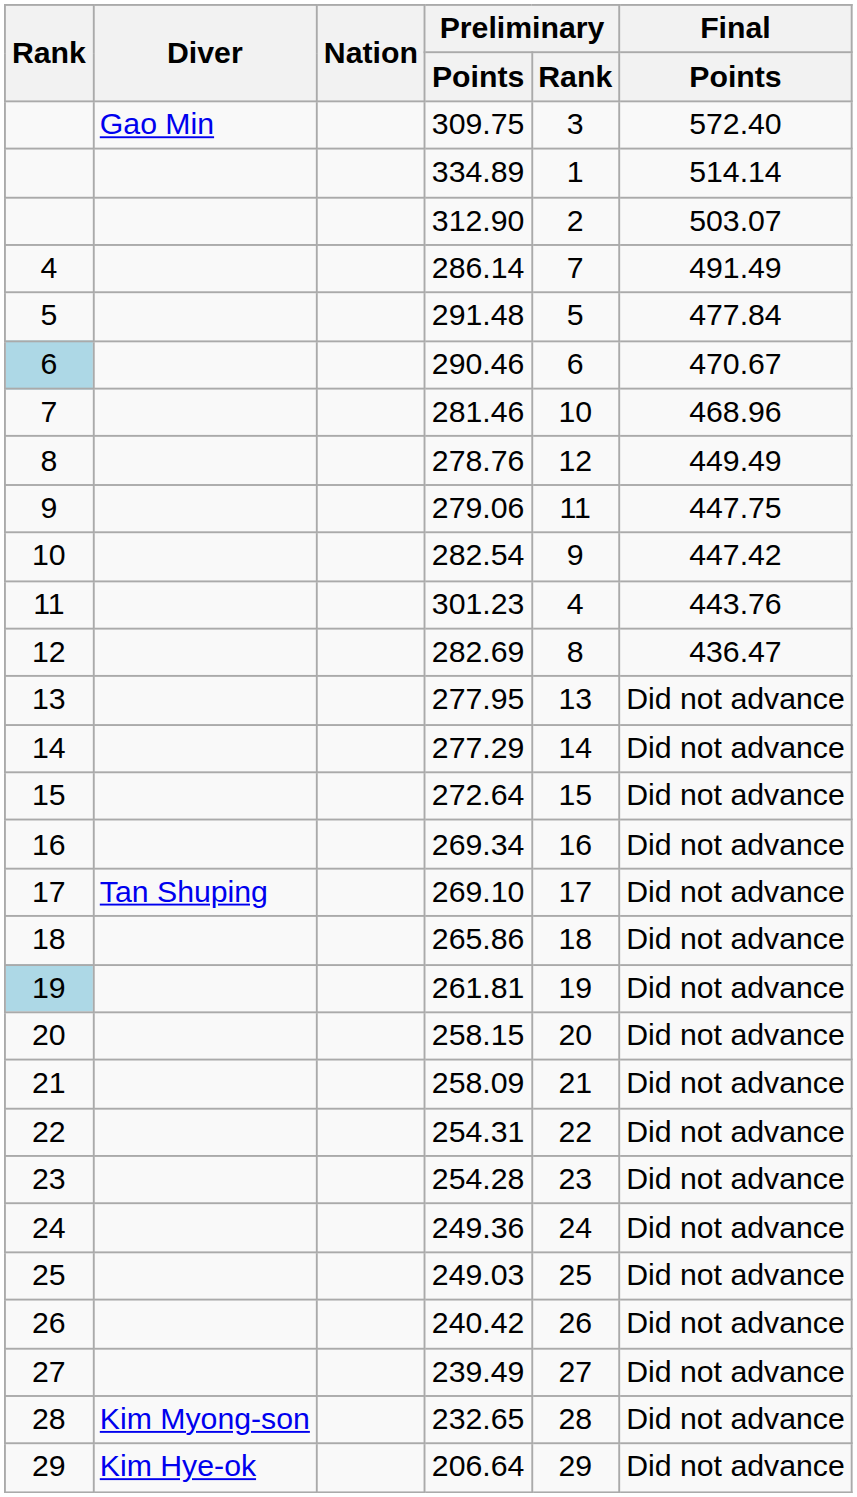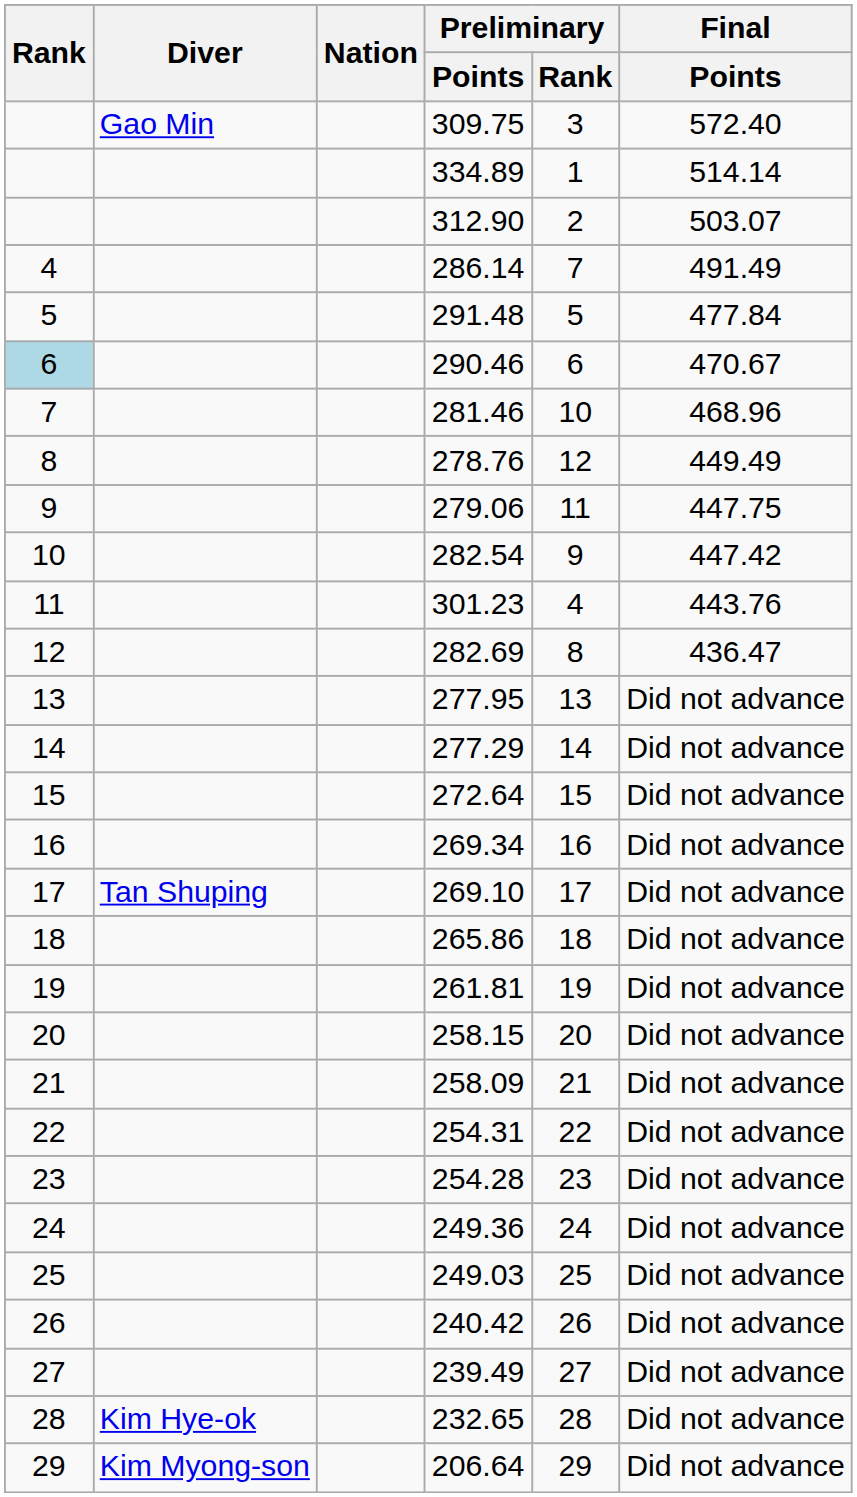(49, 987) lightblue background -> (49, 987) no background
(205, 1419) Kim Myong-son -> (178, 1419) Kim Hye-ok
(178, 1467) Kim Hye-ok -> (205, 1467) Kim Myong-son
